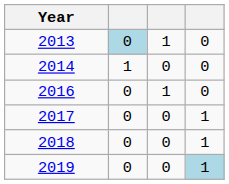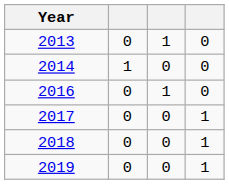(127, 42) lightblue background -> (127, 42) no background
(205, 167) lightblue background -> (205, 167) no background
